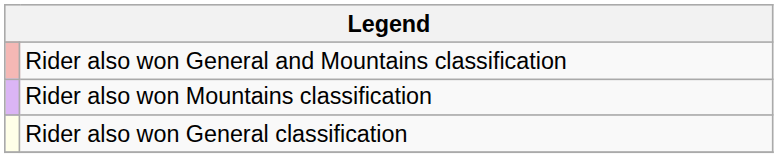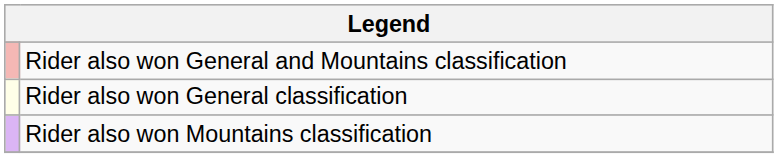rows swapped: (216, 134) <-> (229, 97)
